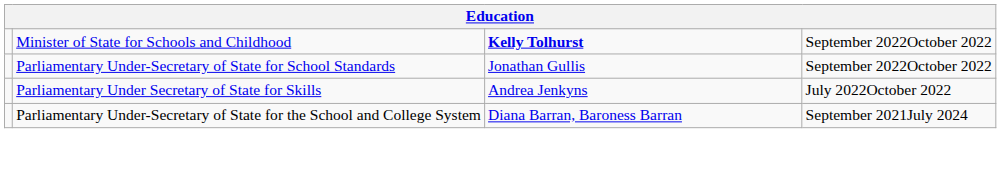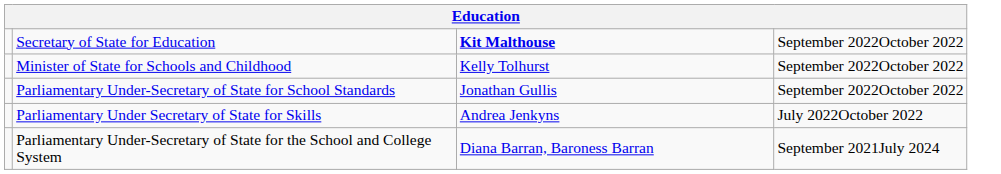+ row: (116, 41)
(536, 41) bold -> (505, 66) normal
